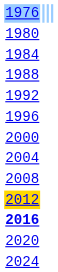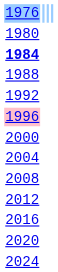(22, 55) normal -> (22, 55) bold
(22, 117) no background -> (22, 117) pink background
(22, 200) gold background -> (22, 200) no background
(22, 221) bold -> (22, 221) normal
